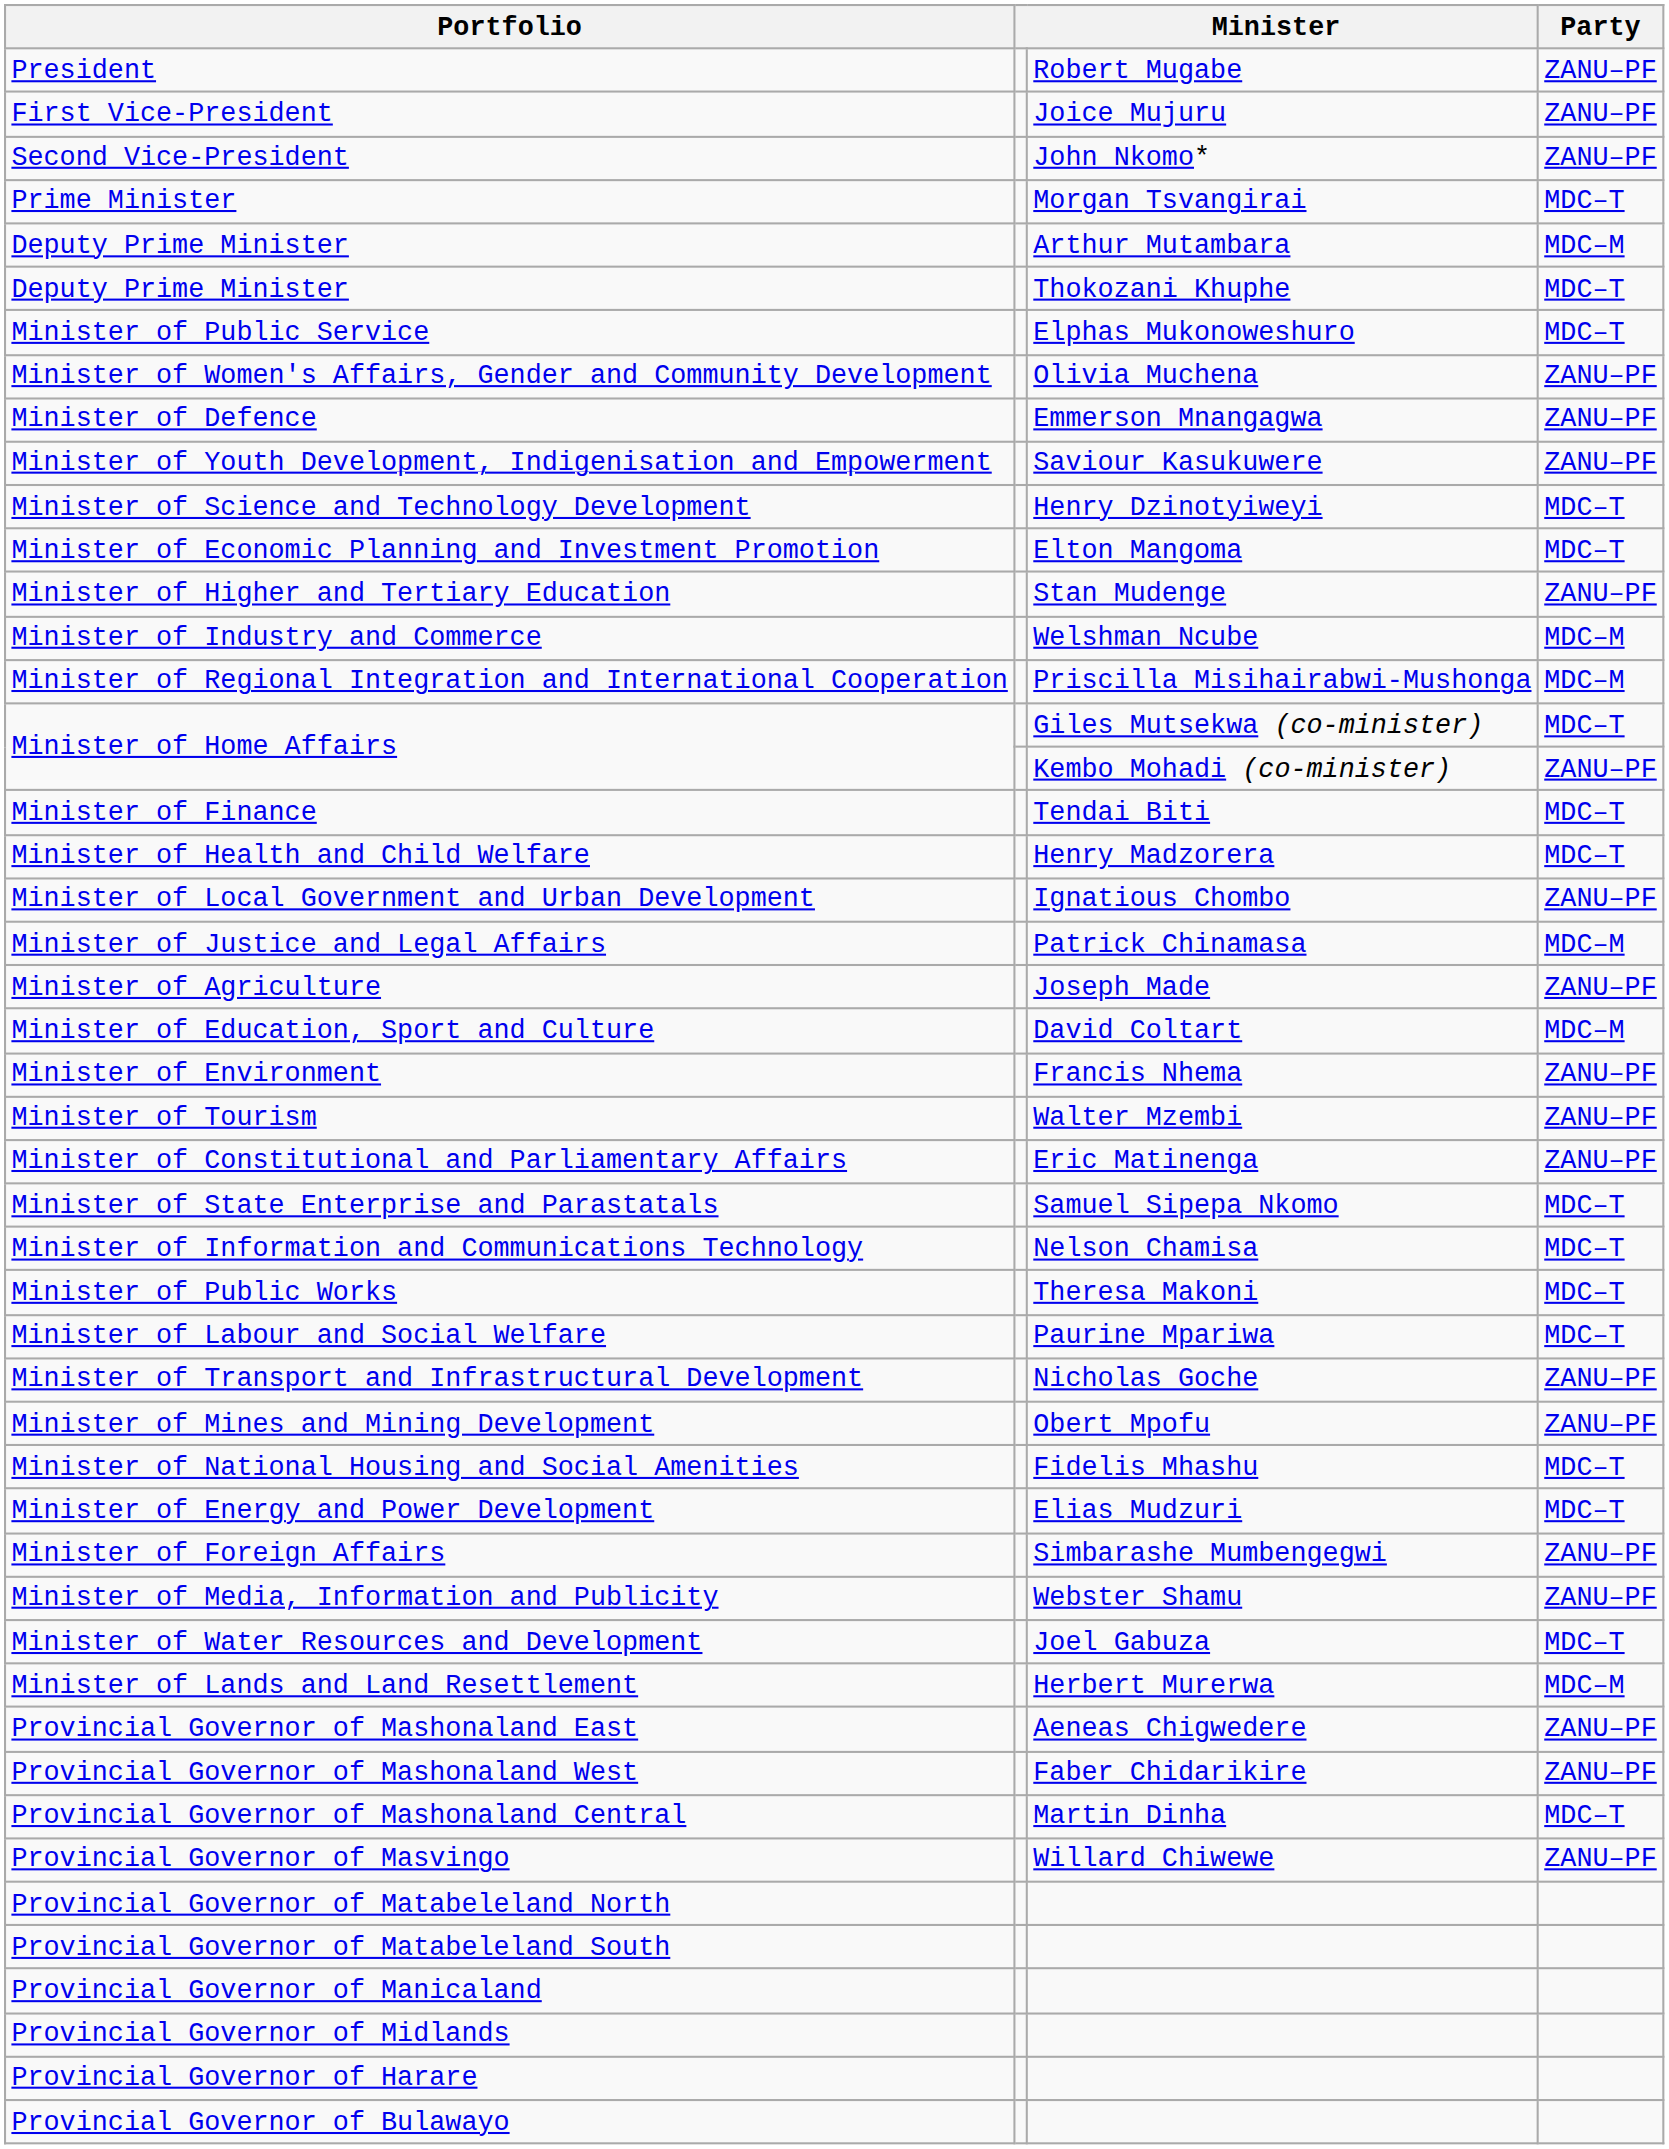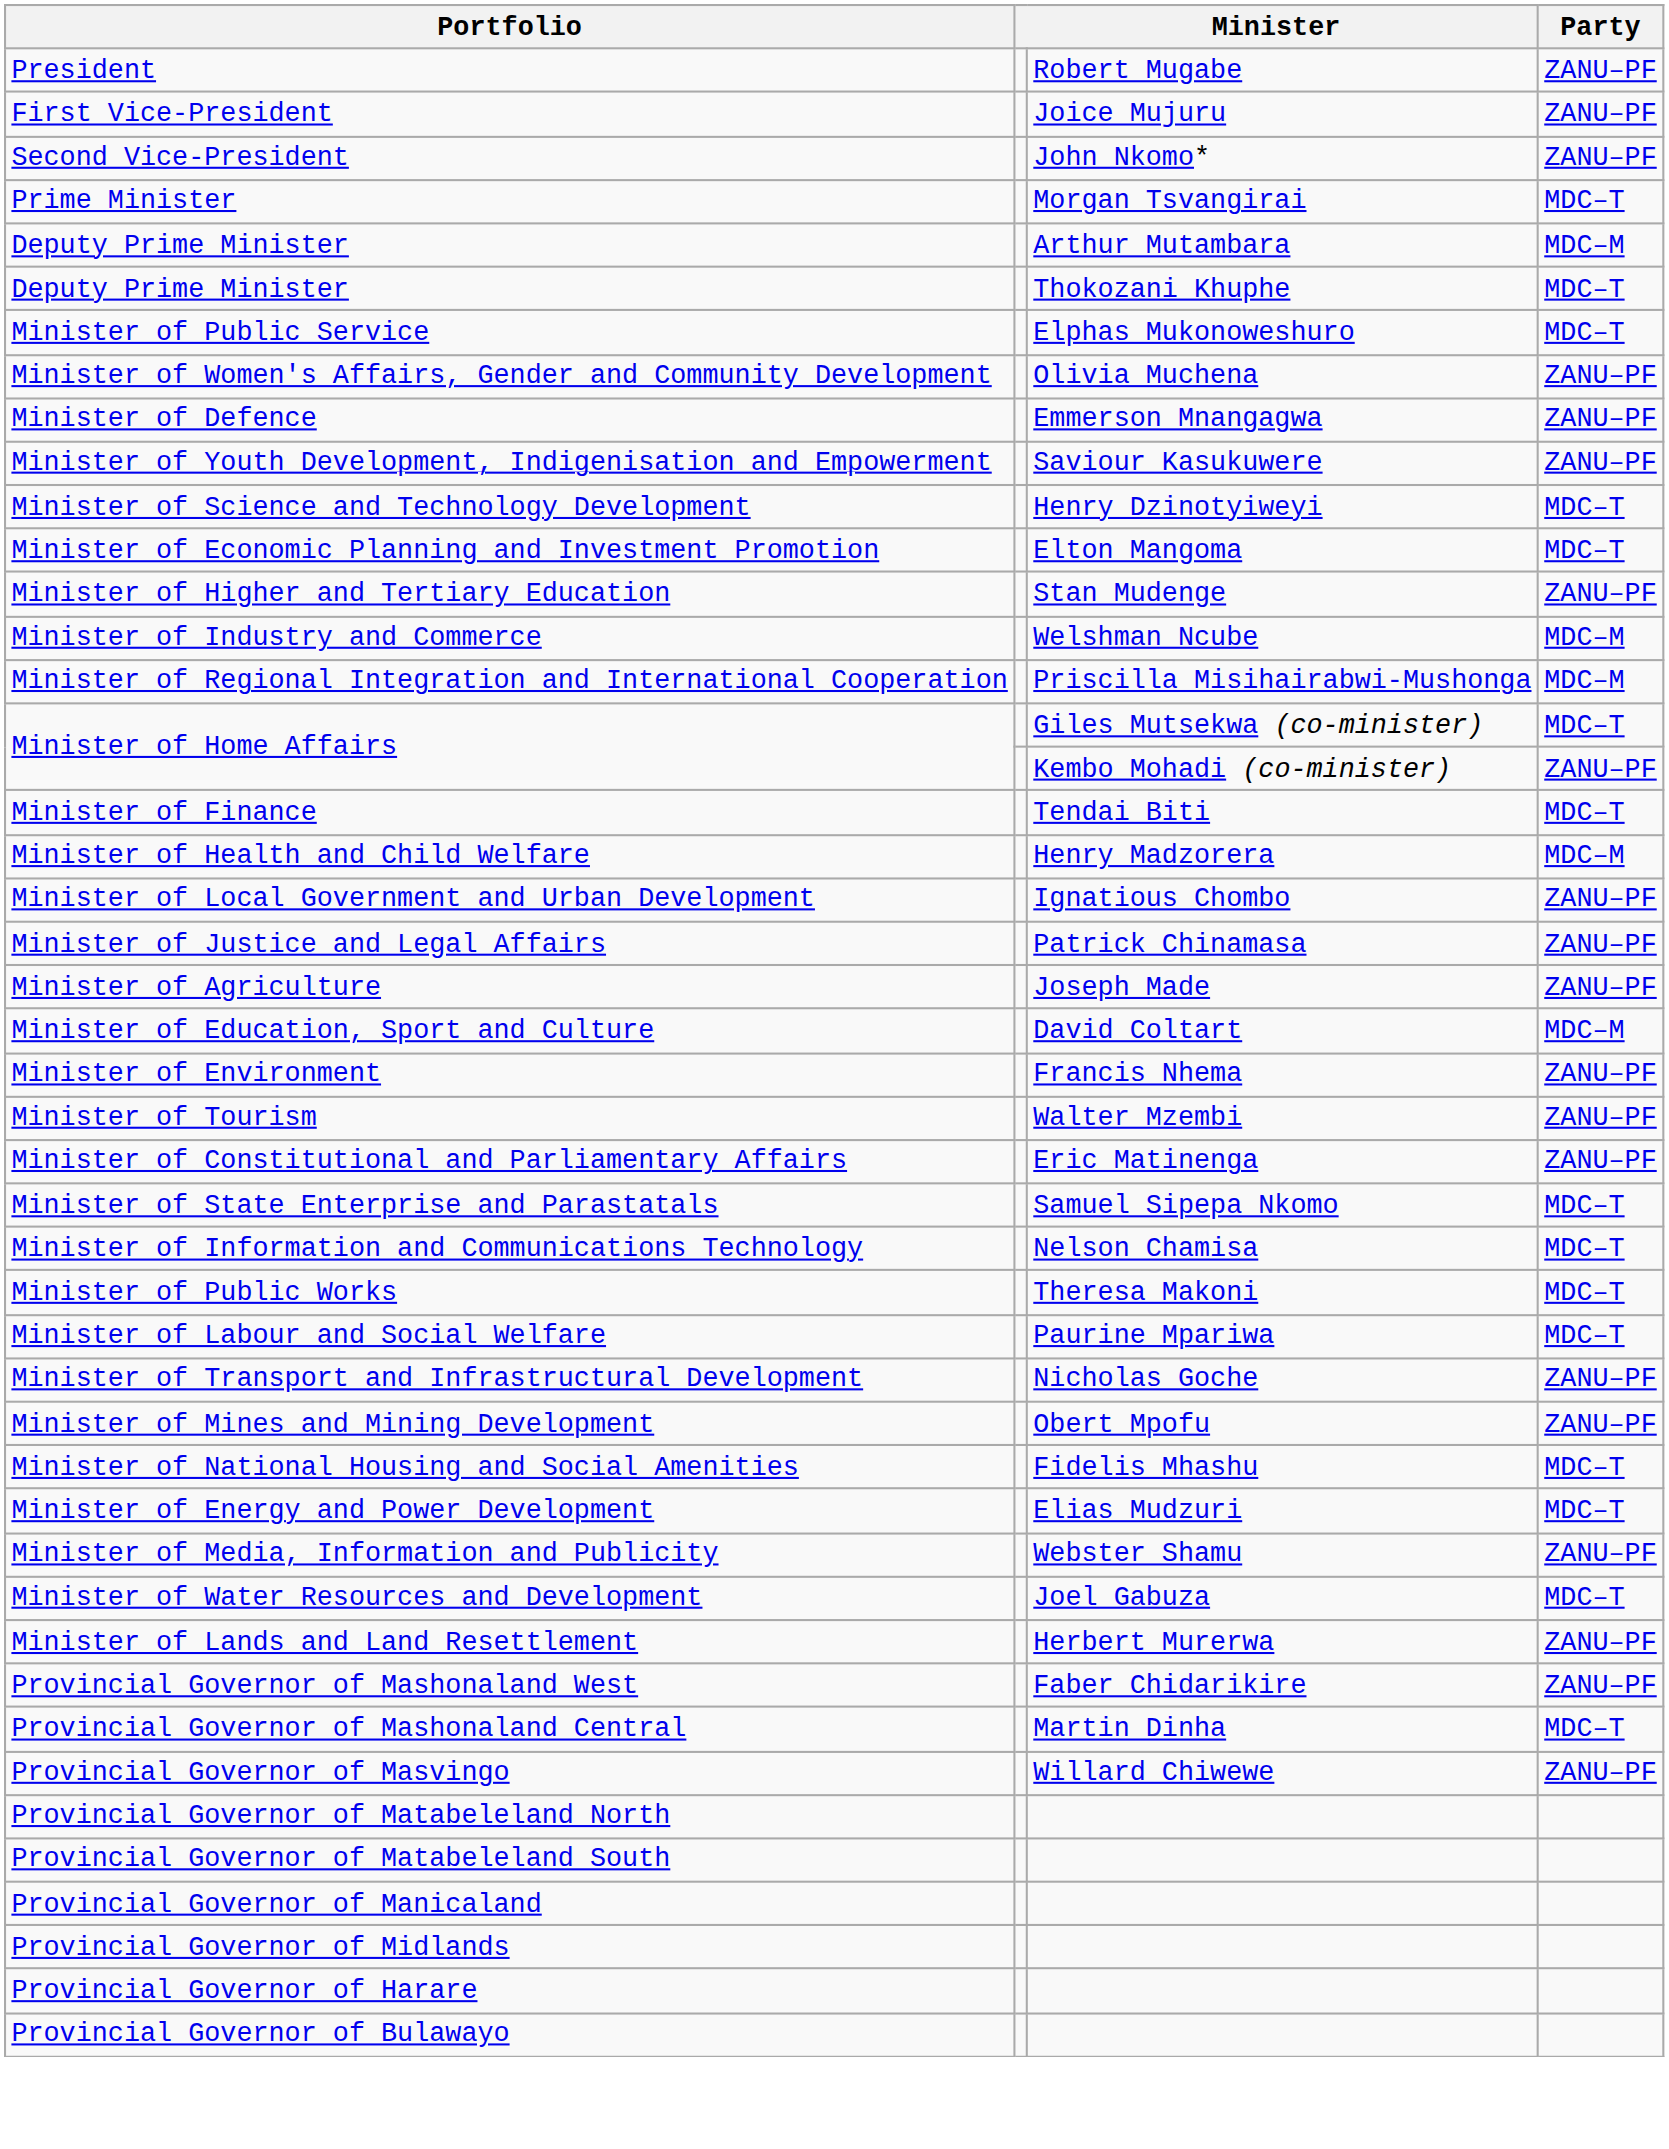(1584, 856) MDC–T -> (1584, 856) MDC–M
(1584, 943) MDC–M -> (1600, 943) ZANU–PF
- row: (228, 1554)
(1584, 1685) MDC–M -> (1600, 1642) ZANU–PF
- row: (325, 1729)
